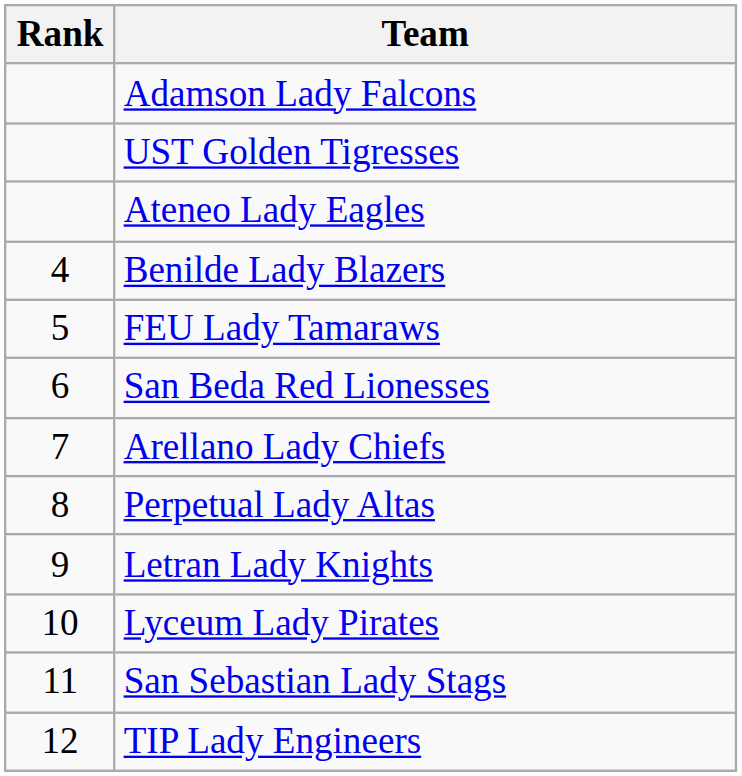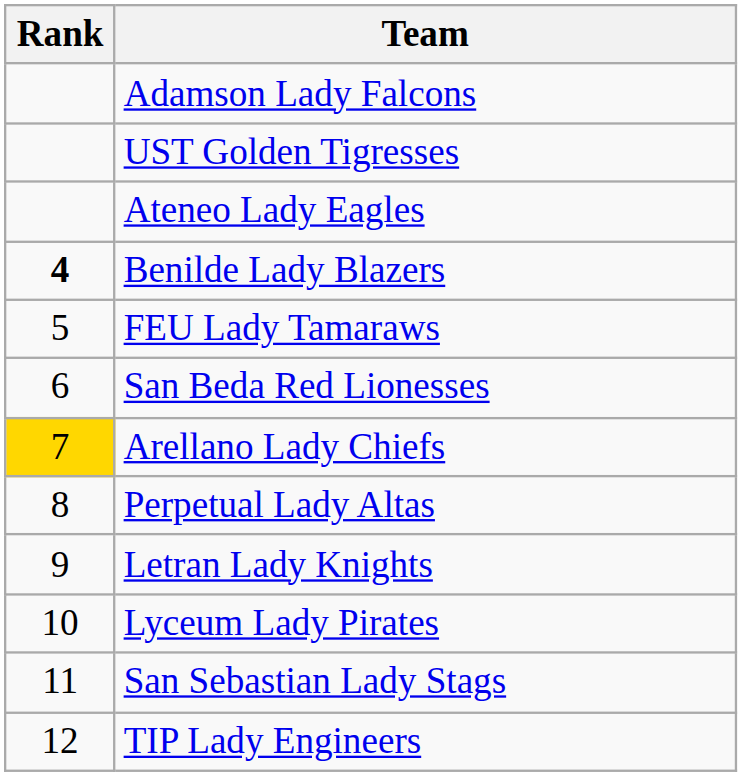(60, 269) normal -> (60, 269) bold
(60, 446) no background -> (60, 446) gold background
